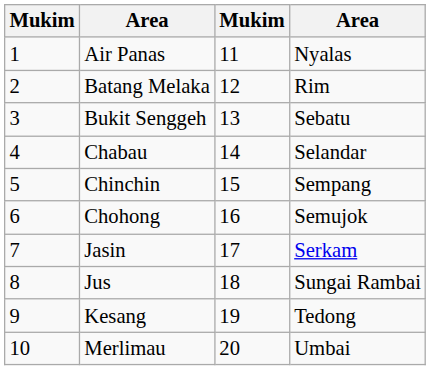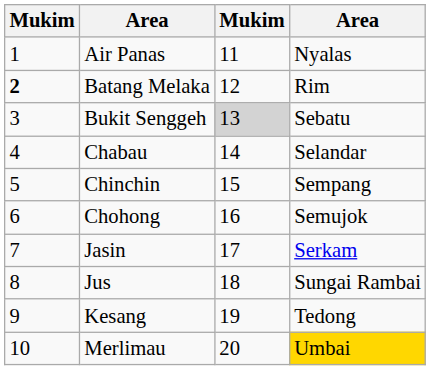(15, 86) normal -> (15, 86) bold
(230, 119) no background -> (230, 119) lightgrey background
(322, 348) no background -> (322, 348) gold background
